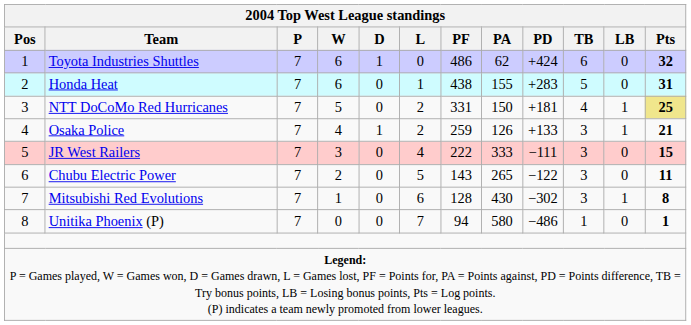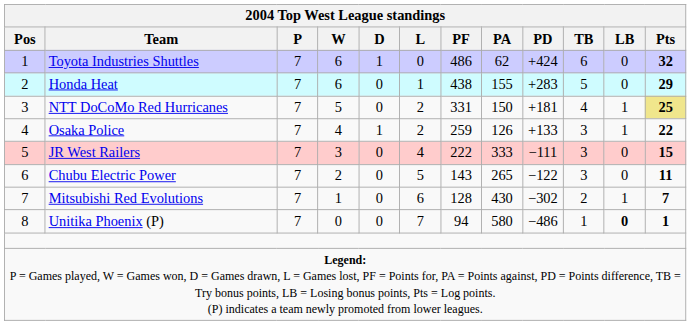(666, 84) 31 -> (666, 84) 29
(666, 130) 21 -> (666, 130) 22
(584, 198) 3 -> (584, 198) 2
(666, 198) 8 -> (666, 198) 7
(625, 221) normal -> (625, 221) bold
